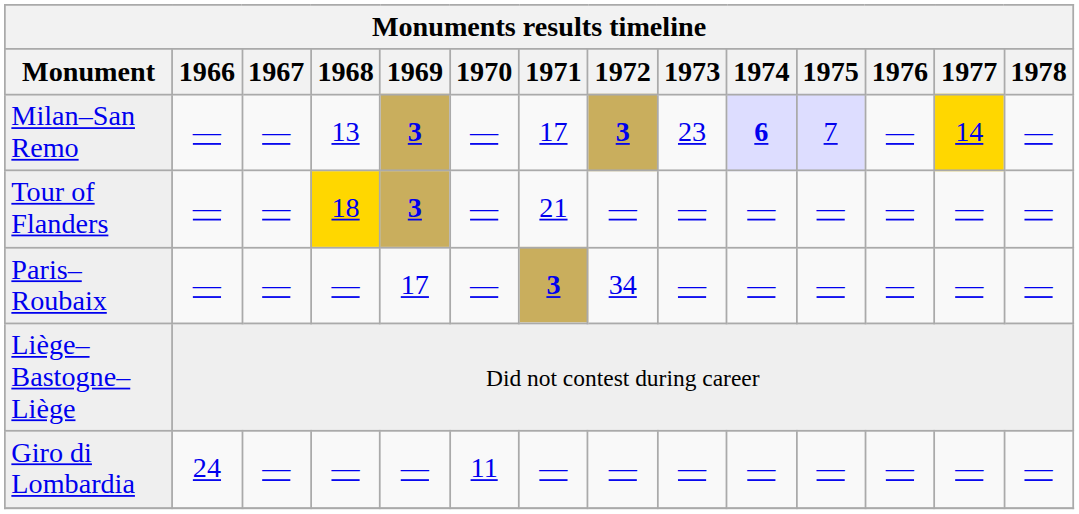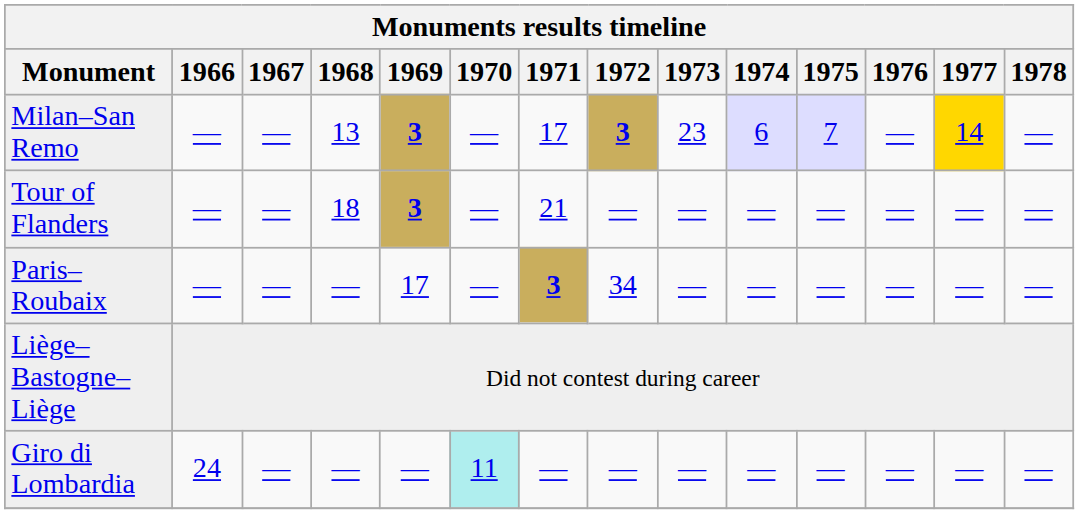(761, 131) bold -> (761, 131) normal
(346, 208) gold background -> (346, 208) no background
(484, 469) no background -> (484, 469) paleturquoise background
